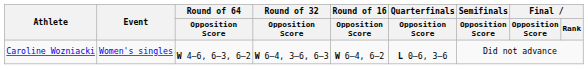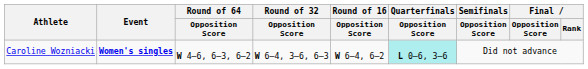(136, 52) normal -> (136, 52) bold
(423, 56) no background -> (423, 56) paleturquoise background
